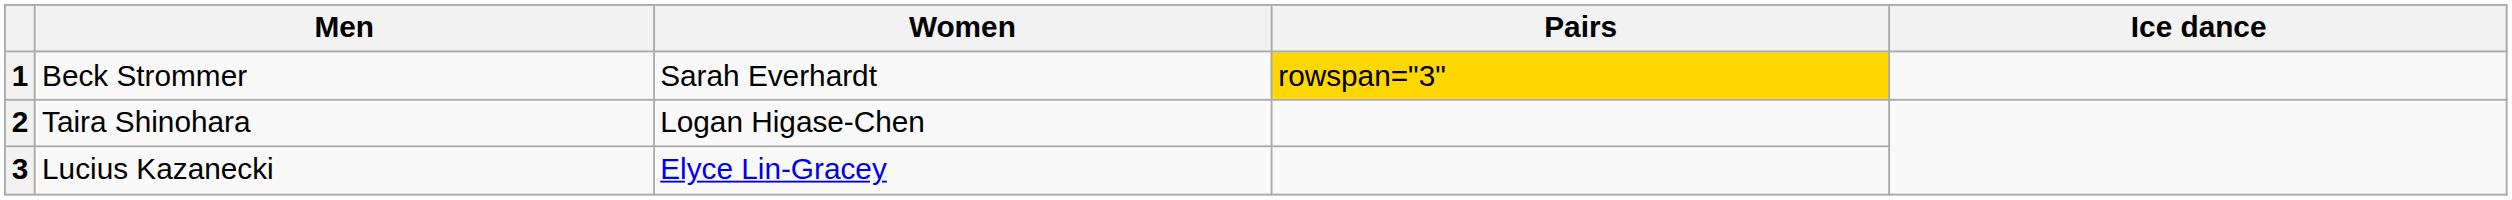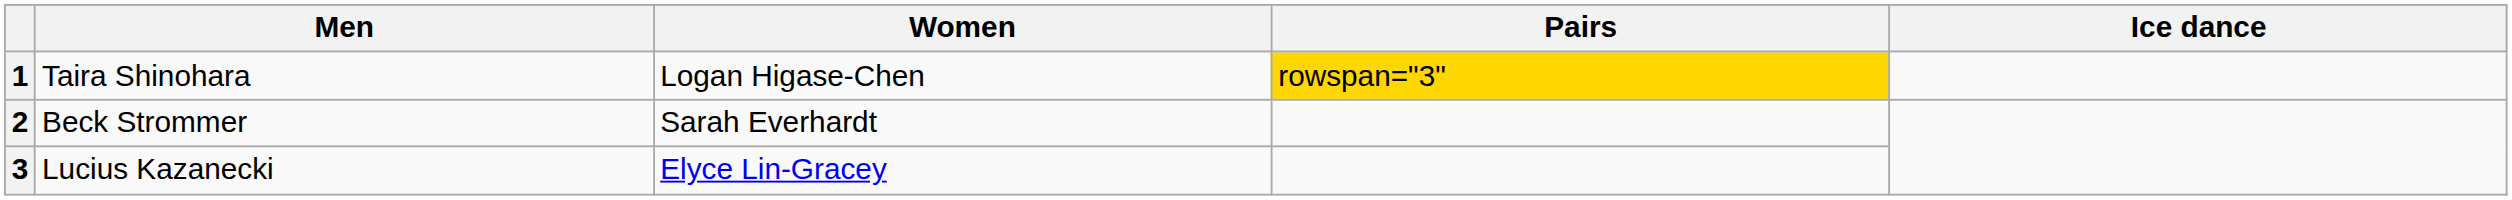(145, 75) Beck Strommer -> (146, 75) Taira Shinohara
(769, 75) Sarah Everhardt -> (793, 75) Logan Higase-Chen
(146, 122) Taira Shinohara -> (145, 122) Beck Strommer
(793, 122) Logan Higase-Chen -> (769, 122) Sarah Everhardt
